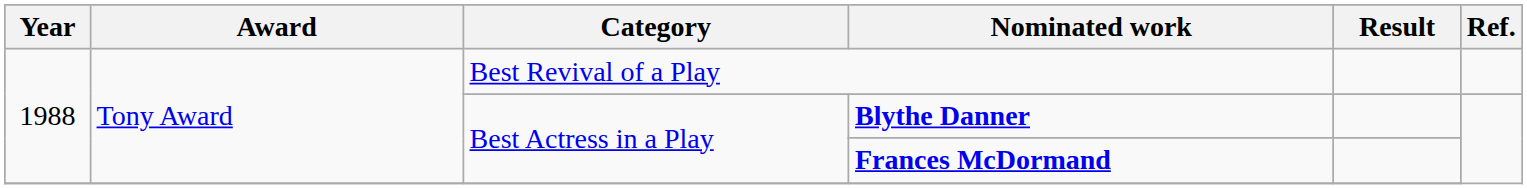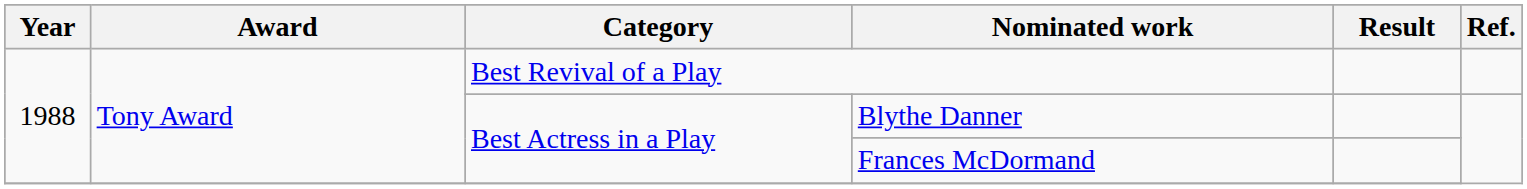(943, 115) bold -> (940, 115) normal
(983, 159) bold -> (976, 159) normal
